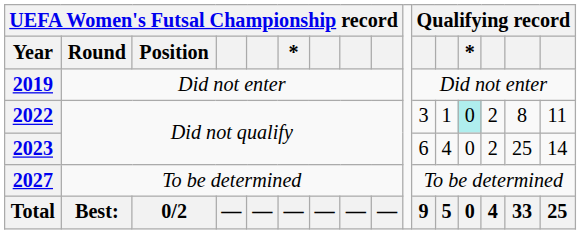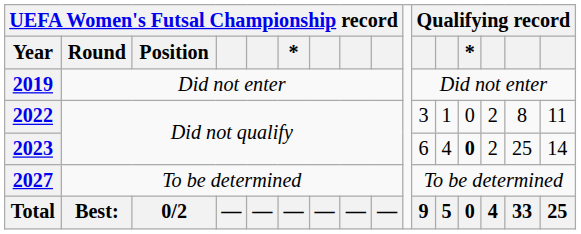(470, 116) paleturquoise background -> (470, 116) no background
(470, 148) normal -> (470, 148) bold
